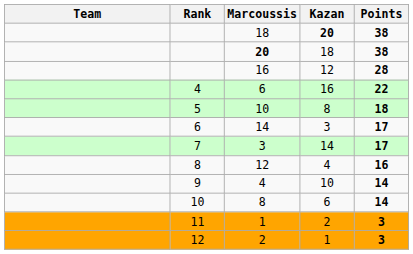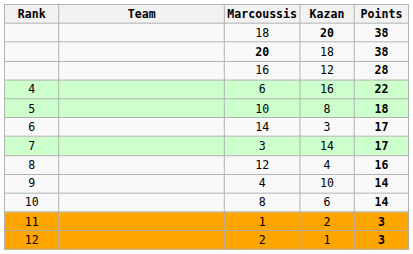columns swapped: (197, 14) <-> (87, 14)
